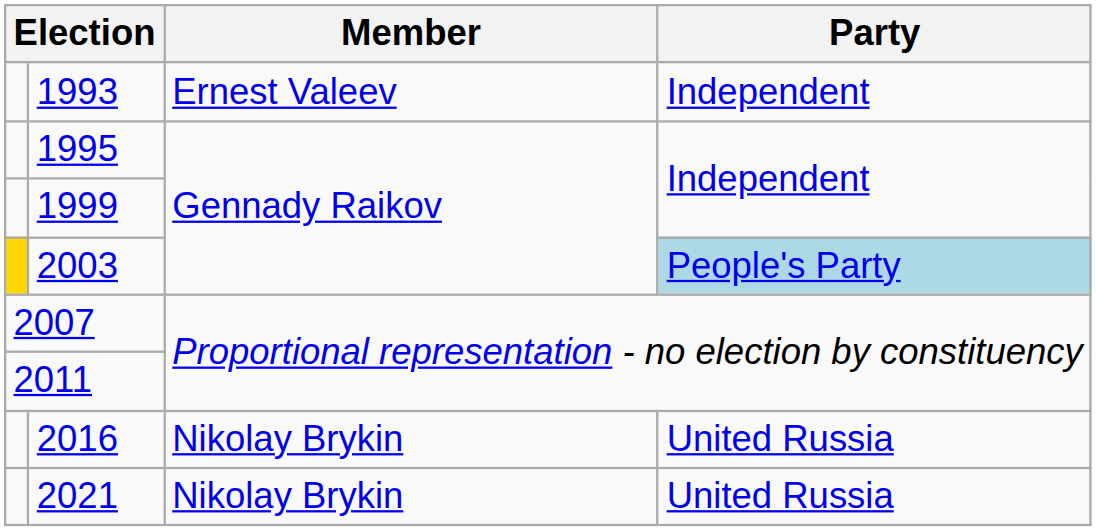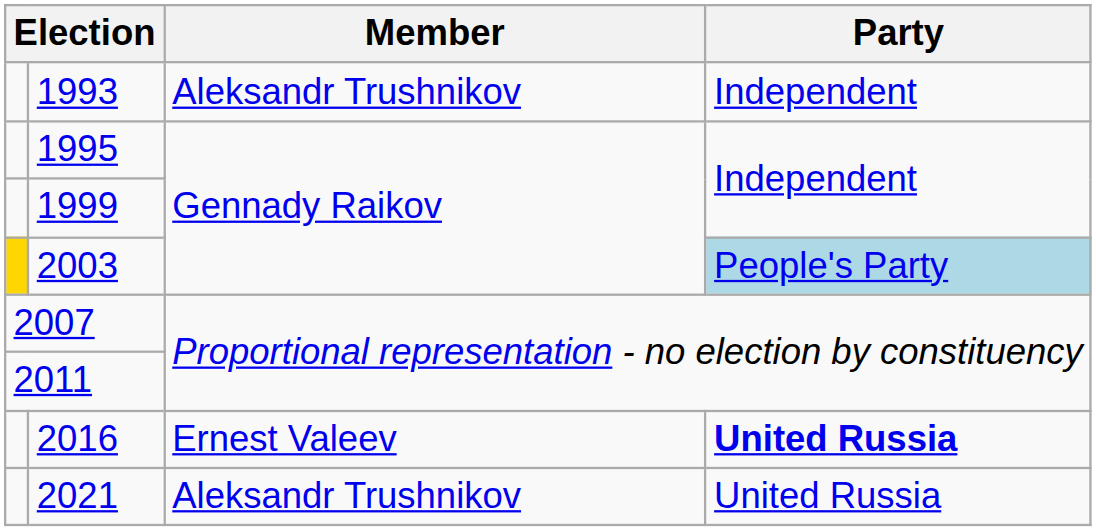(284, 91) Ernest Valeev -> (347, 91) Aleksandr Trushnikov
(288, 438) Nikolay Brykin -> (284, 438) Ernest Valeev
(780, 438) normal -> (836, 438) bold
(288, 496) Nikolay Brykin -> (347, 496) Aleksandr Trushnikov
